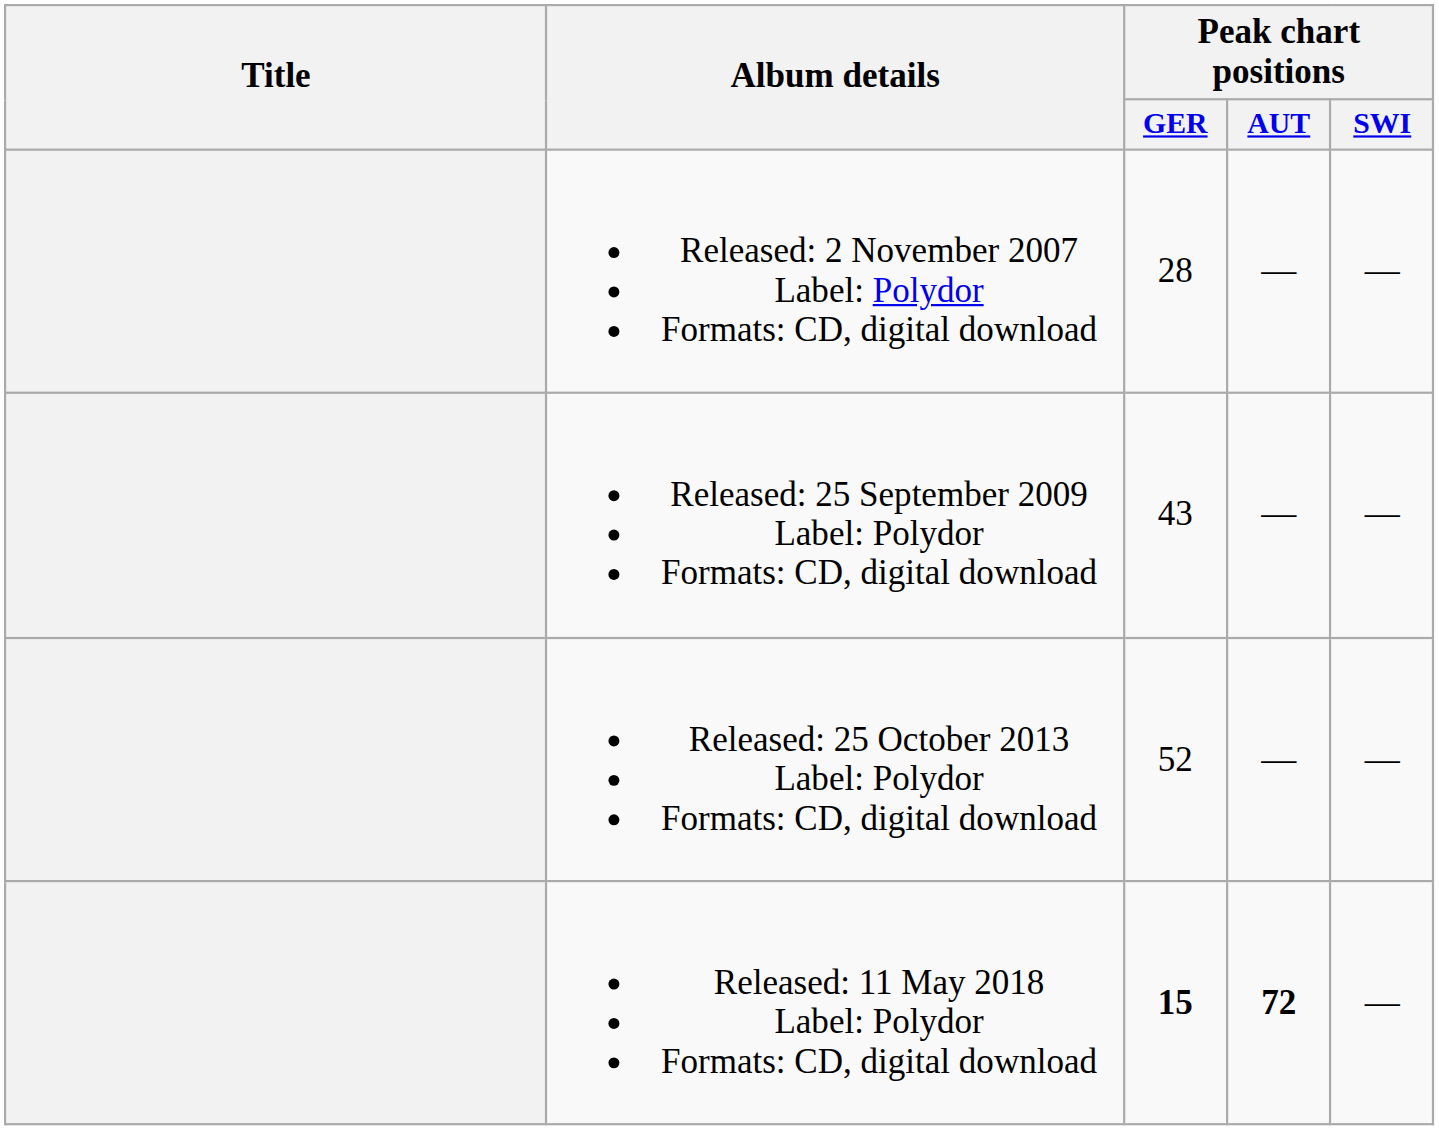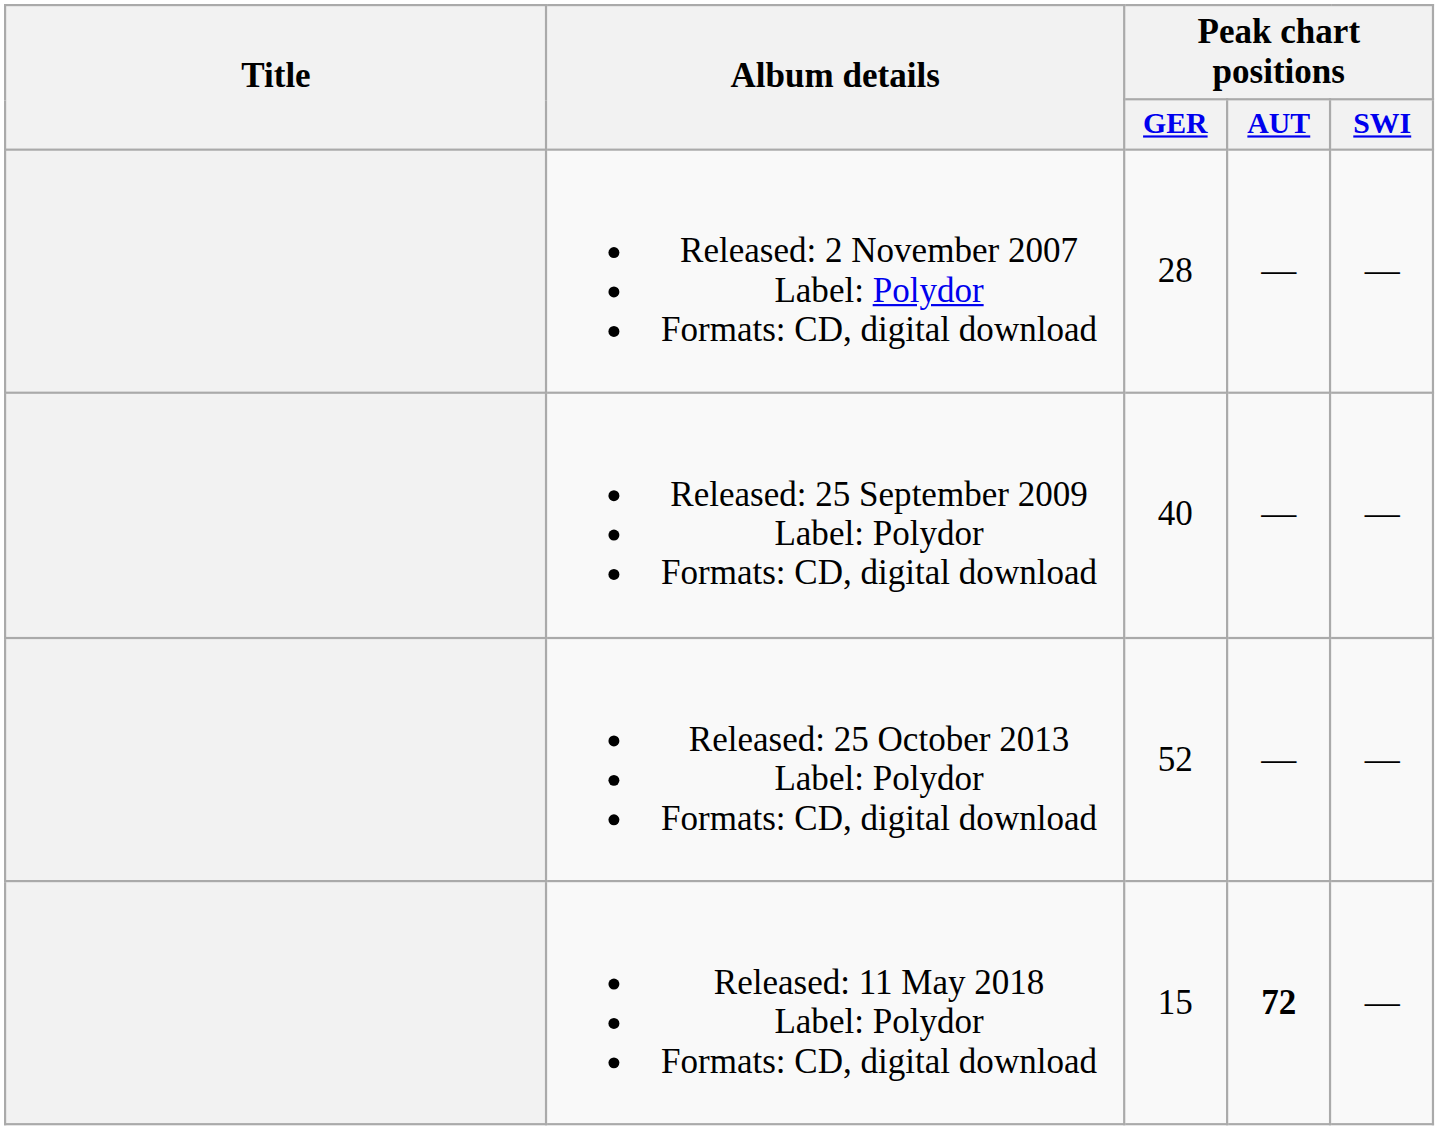(1175, 514) 43 -> (1175, 514) 40
(1175, 1002) bold -> (1175, 1002) normal
